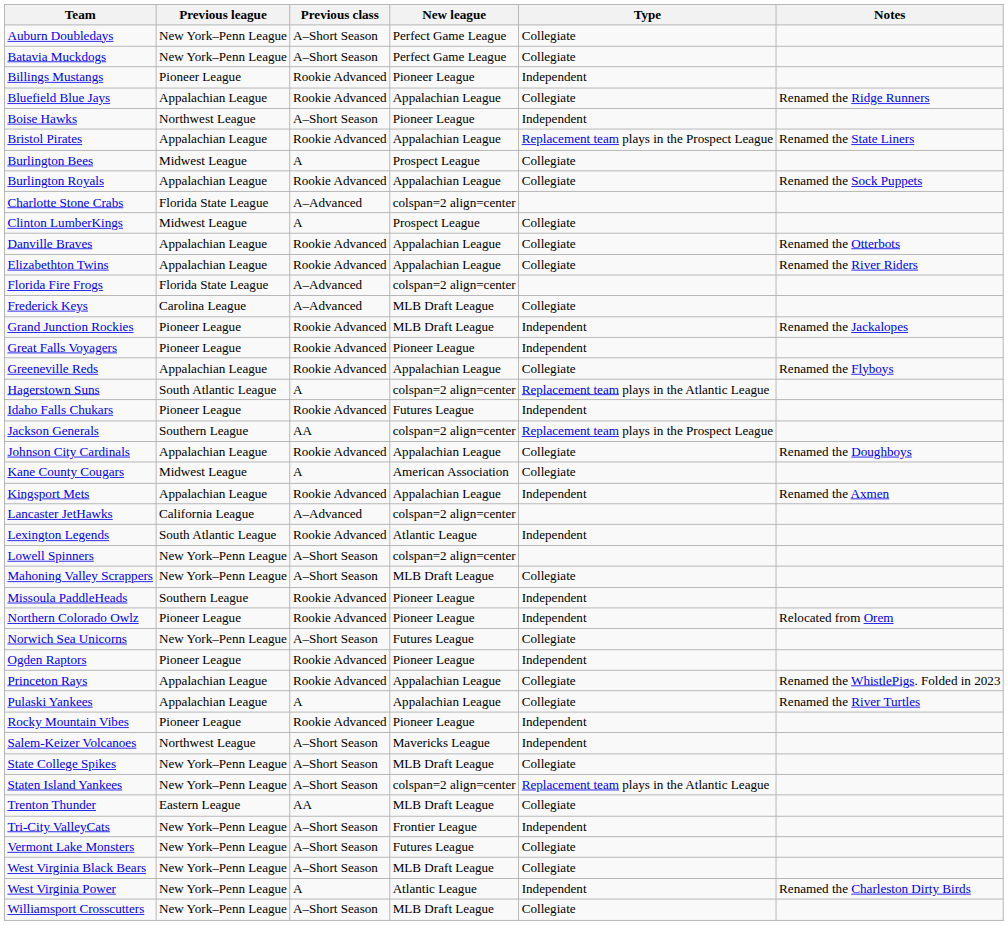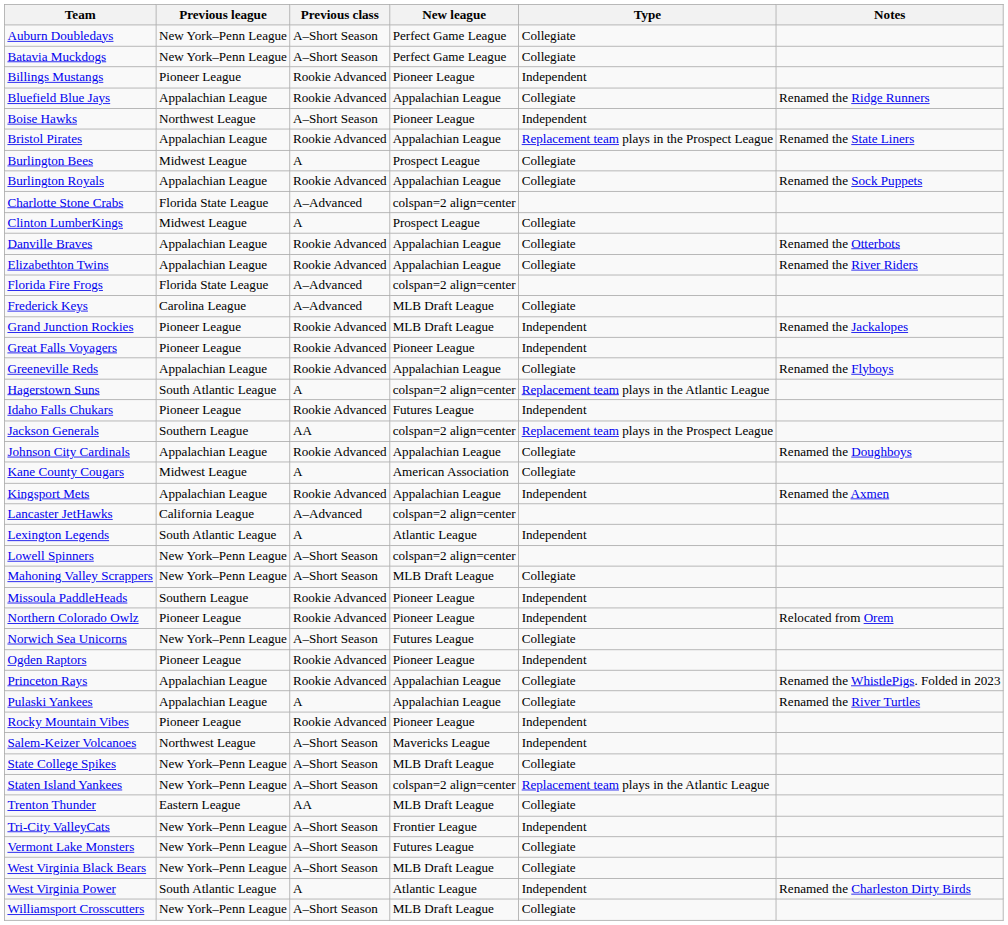(340, 535) Rookie Advanced -> (298, 535) A
(223, 888) New York–Penn League -> (218, 888) South Atlantic League
